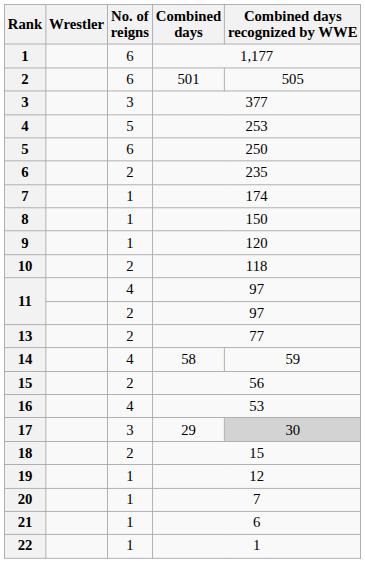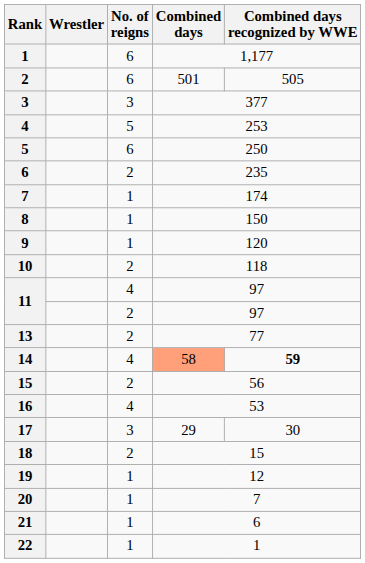(189, 359) no background -> (189, 359) lightsalmon background
(293, 359) normal -> (293, 359) bold
(293, 429) lightgrey background -> (293, 429) no background
